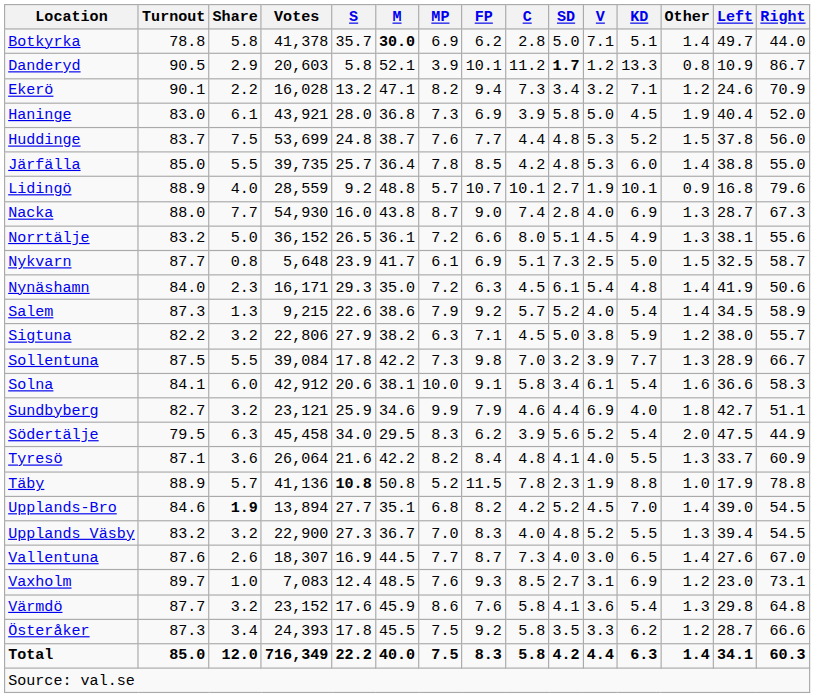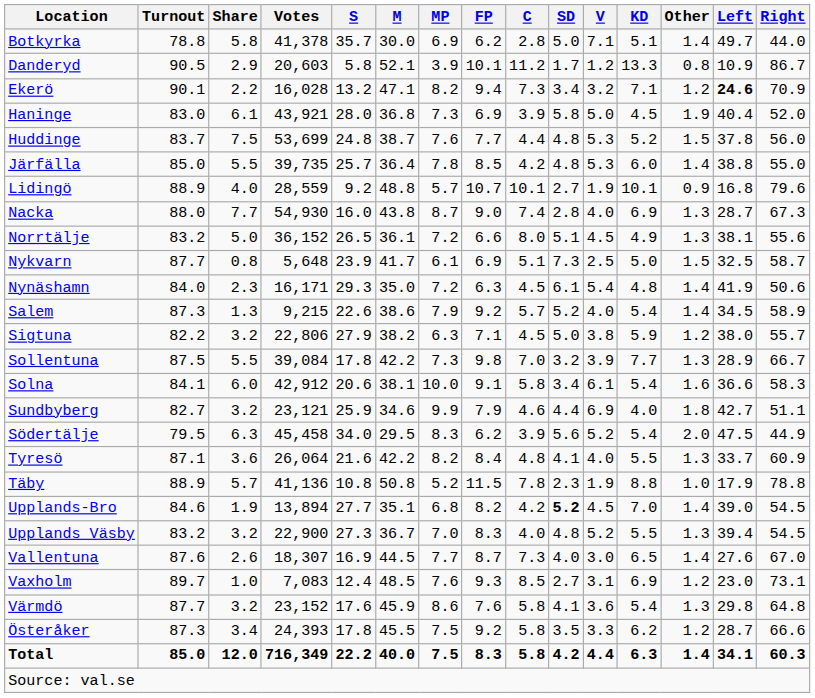(397, 41) bold -> (397, 41) normal
(566, 66) bold -> (566, 66) normal
(735, 91) normal -> (735, 91) bold
(354, 484) bold -> (354, 484) normal
(244, 508) bold -> (244, 508) normal
(566, 508) normal -> (566, 508) bold
